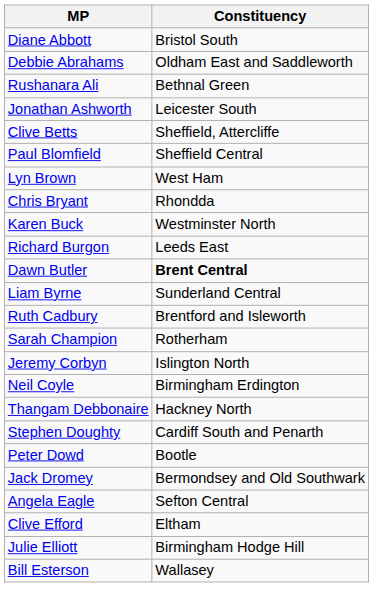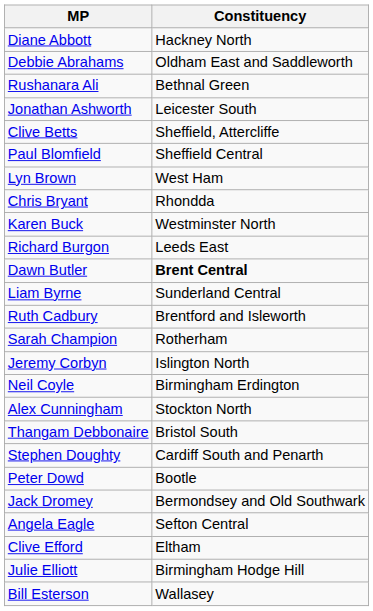(197, 39) Bristol South -> (204, 39) Hackney North
+ row: (65, 409)
(204, 409) Hackney North -> (197, 432) Bristol South
